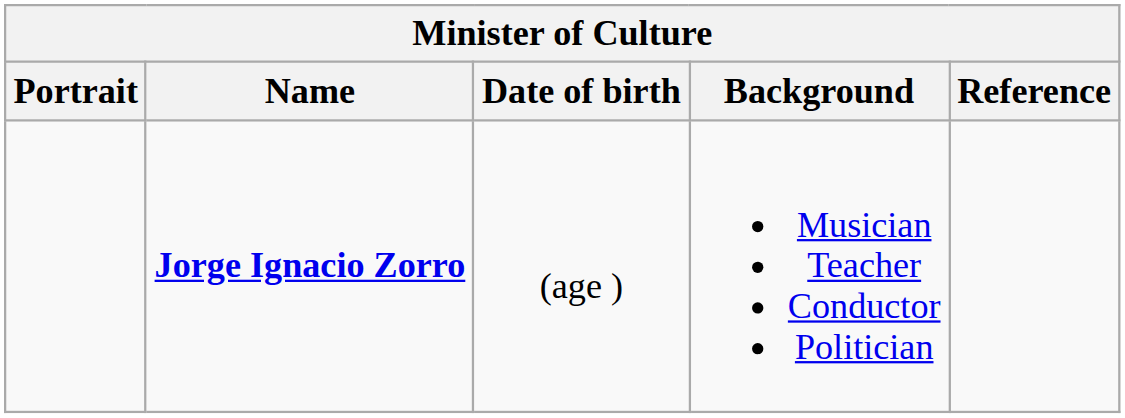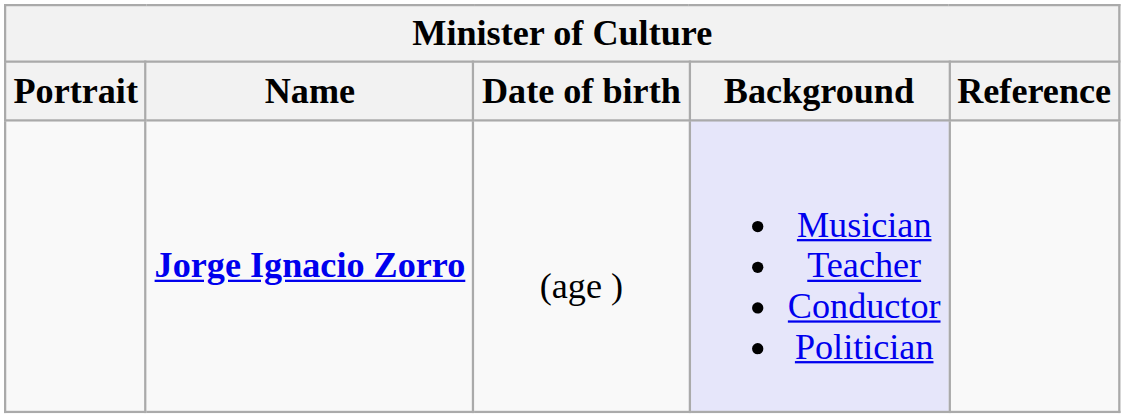(819, 286) no background -> (819, 286) lavender background
